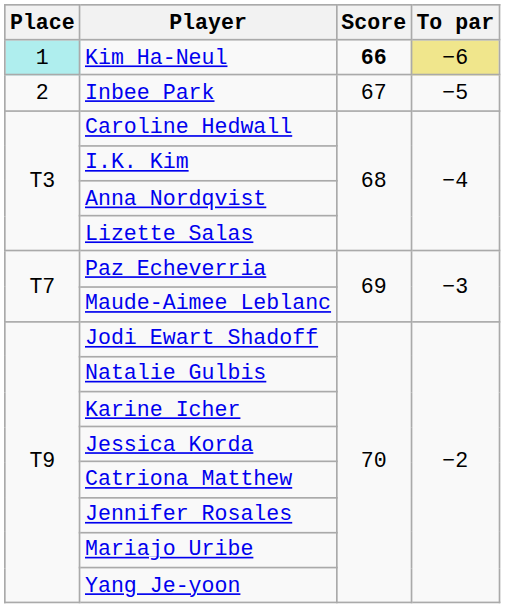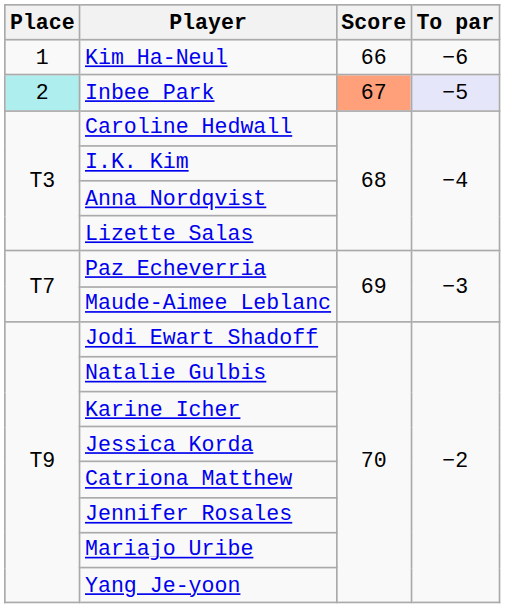(42, 58) paleturquoise background -> (42, 58) no background
(374, 58) bold -> (374, 58) normal
(455, 58) khaki background -> (455, 58) no background
(42, 93) no background -> (42, 93) paleturquoise background
(374, 93) no background -> (374, 93) lightsalmon background
(455, 93) no background -> (455, 93) lavender background
